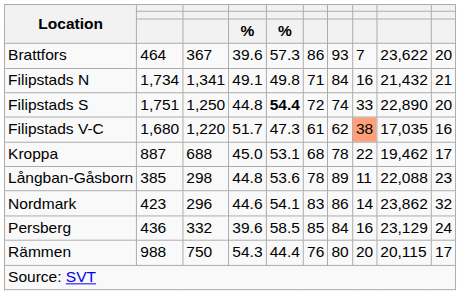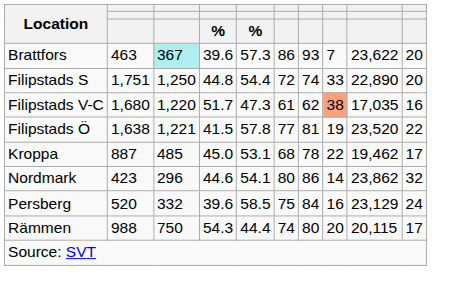(153, 55) 464 -> (124, 55) 463
(199, 55) no background -> (170, 55) paleturquoise background
- row: (49, 80)
(285, 104) bold -> (255, 80) normal
+ row: (49, 129)
(199, 154) 688 -> (170, 154) 485
- row: (71, 178)
(316, 203) 83 -> (286, 178) 80
(153, 228) 436 -> (124, 203) 520
(316, 228) 85 -> (286, 203) 75
(316, 252) 76 -> (286, 228) 74
